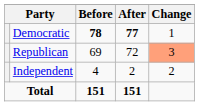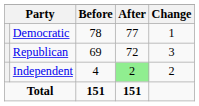(96, 33) bold -> (96, 33) normal
(132, 33) bold -> (132, 33) normal
(172, 52) lightsalmon background -> (172, 52) no background
(132, 71) no background -> (132, 71) lightgreen background
